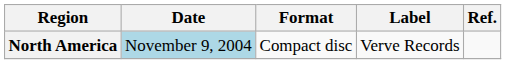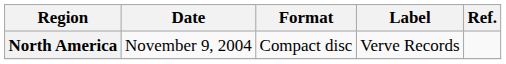(188, 44) lightblue background -> (188, 44) no background
